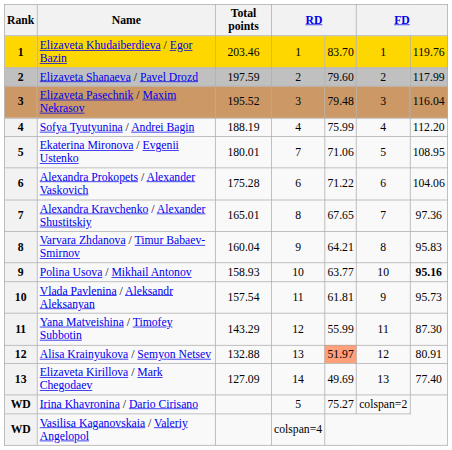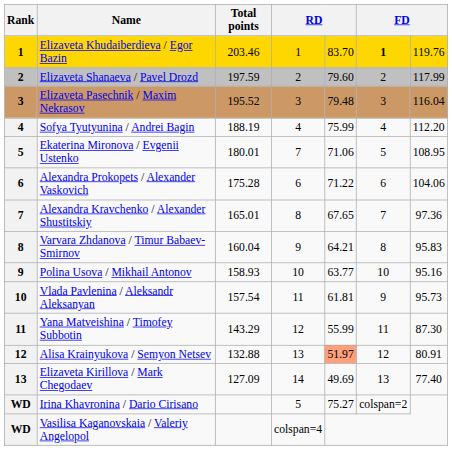(383, 51) normal -> (383, 51) bold
(429, 272) bold -> (429, 272) normal
